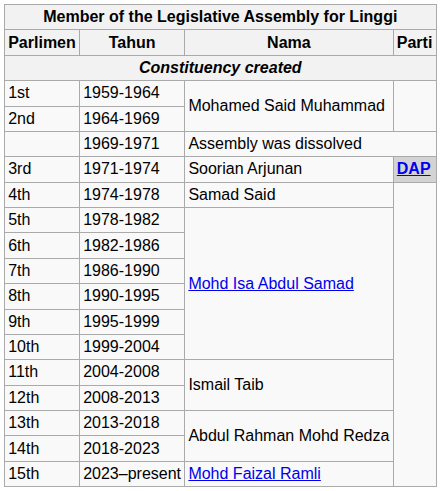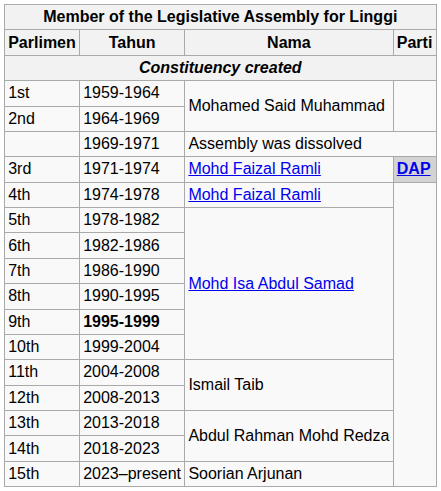(245, 169) Soorian Arjunan -> (255, 169) Mohd Faizal Ramli
(232, 194) Samad Said -> (255, 194) Mohd Faizal Ramli
(121, 321) normal -> (121, 321) bold
(255, 473) Mohd Faizal Ramli -> (245, 473) Soorian Arjunan
